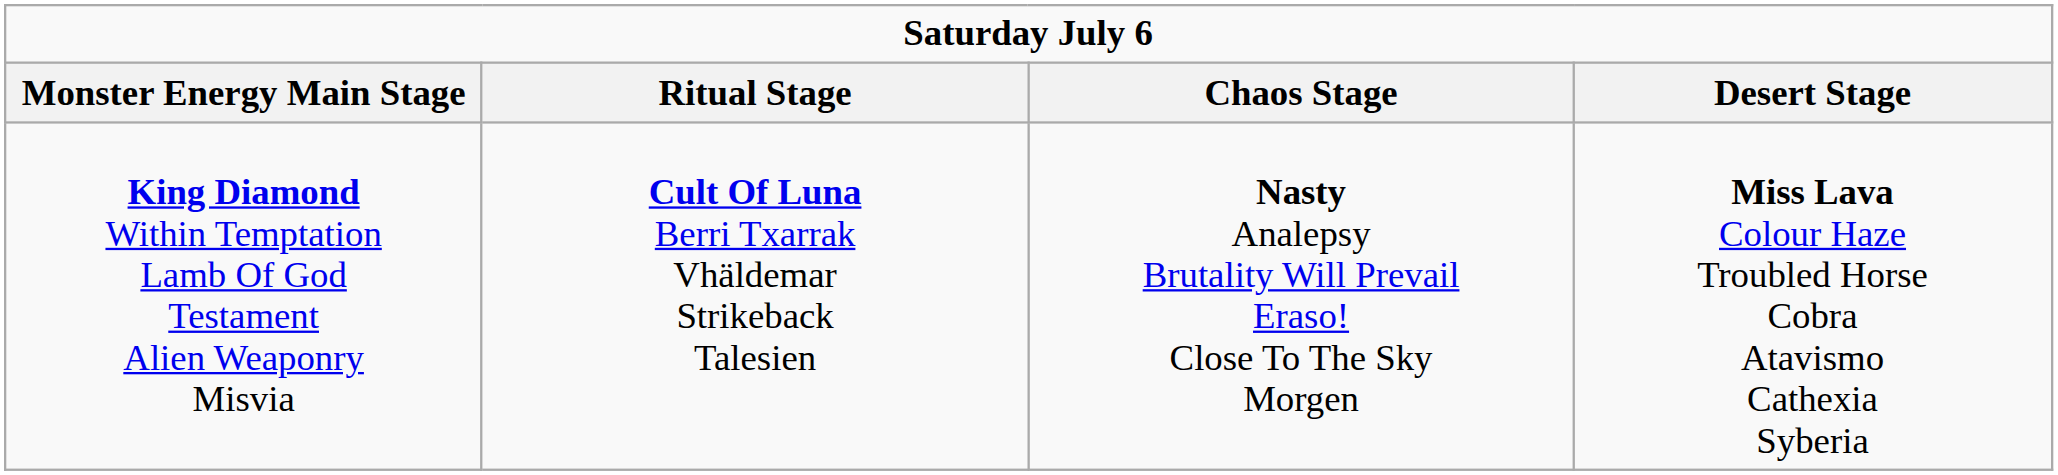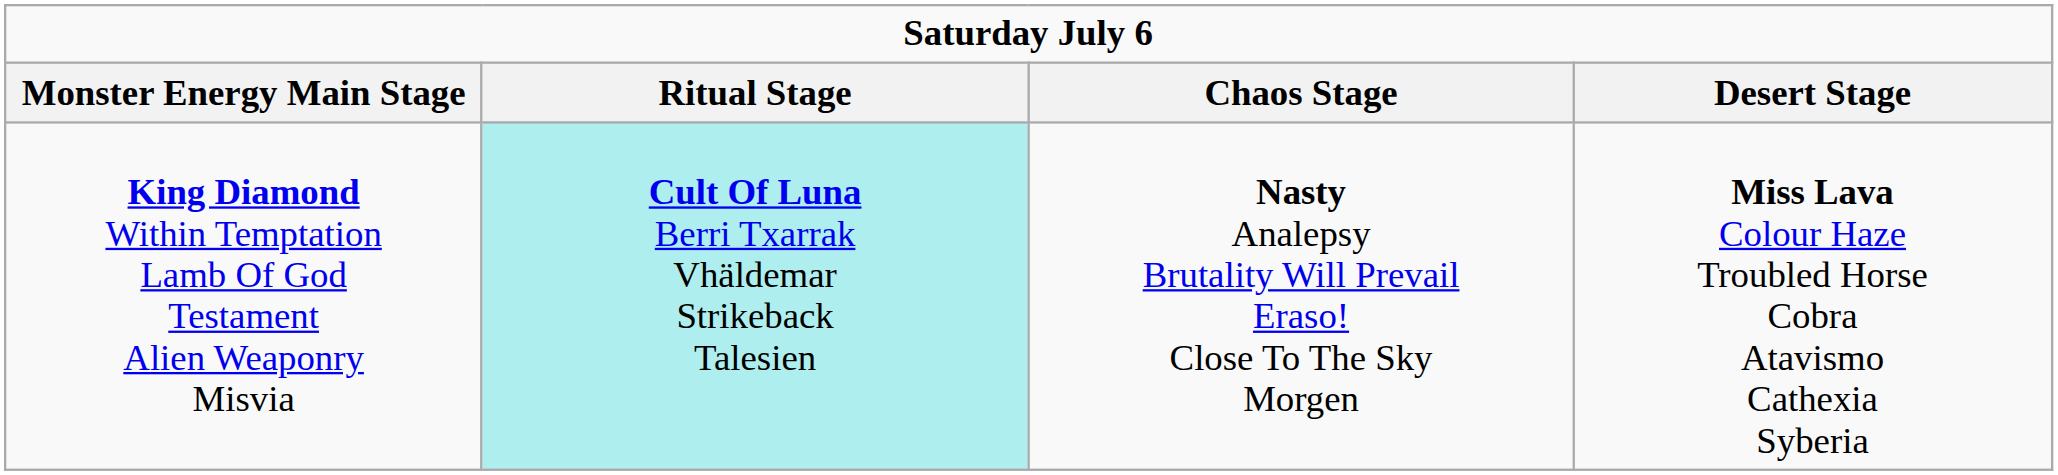(755, 274) no background -> (755, 274) paleturquoise background
